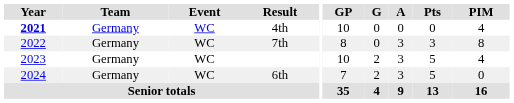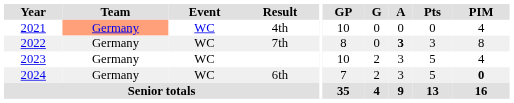(33, 27) bold -> (33, 27) normal
(115, 27) no background -> (115, 27) lightsalmon background
(401, 43) normal -> (401, 43) bold
(481, 75) normal -> (481, 75) bold
